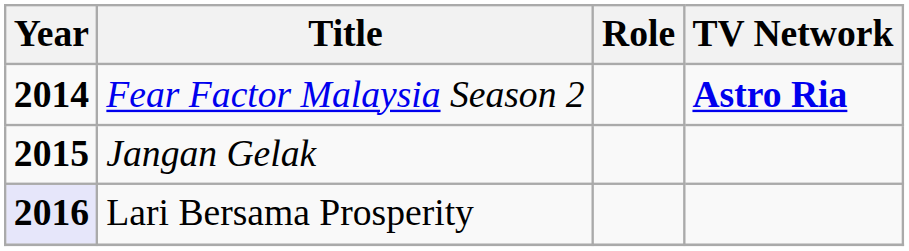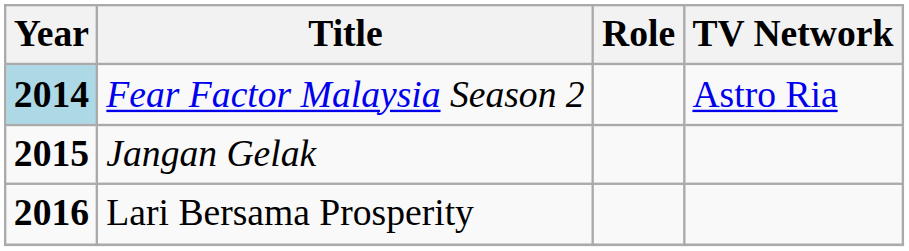(51, 93) no background -> (51, 93) lightblue background
(770, 93) bold -> (765, 93) normal
(51, 213) lavender background -> (51, 213) no background
